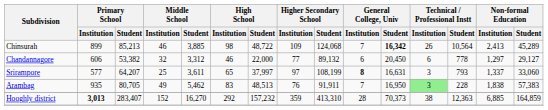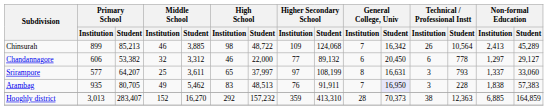(395, 46) bold -> (395, 46) normal
(362, 72) bold -> (362, 72) normal
(395, 85) no background -> (395, 85) lavender background
(429, 85) lightgreen background -> (429, 85) no background
(96, 99) bold -> (96, 99) normal
